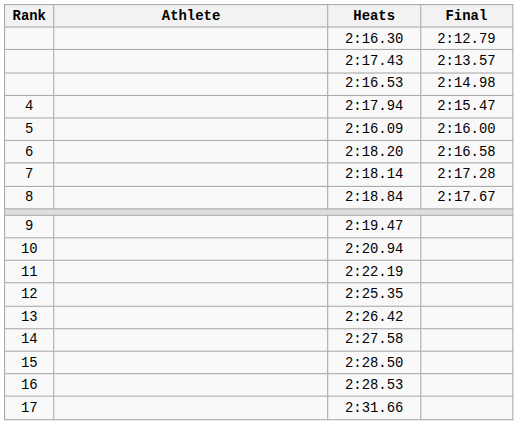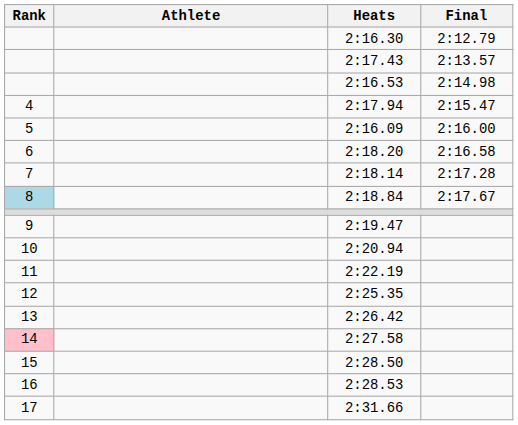(29, 197) no background -> (29, 197) lightblue background
(29, 340) no background -> (29, 340) pink background
